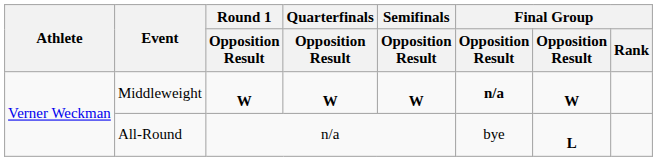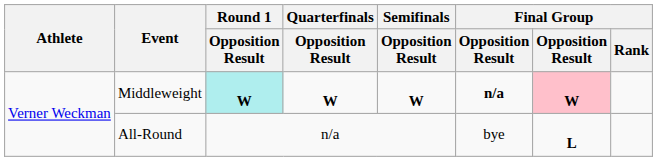(244, 100) no background -> (244, 100) paleturquoise background
(572, 100) no background -> (572, 100) pink background
